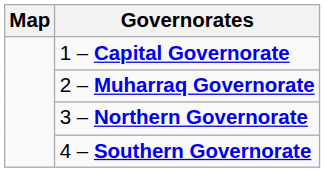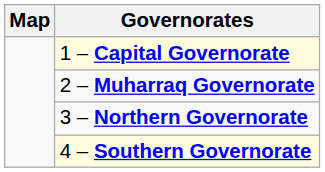(175, 53) no background -> (175, 53) lightyellow background
(186, 150) no background -> (186, 150) lightyellow background
